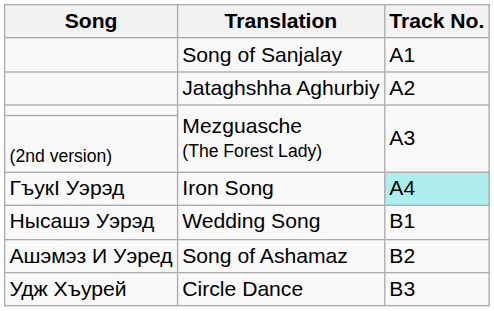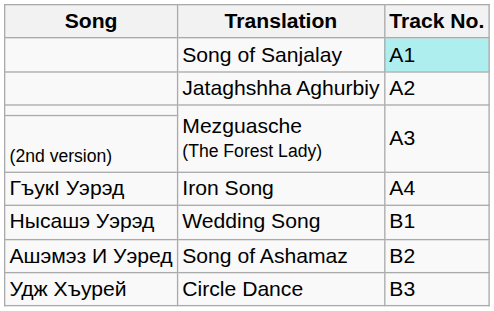(402, 54) no background -> (402, 54) paleturquoise background
(402, 188) paleturquoise background -> (402, 188) no background
